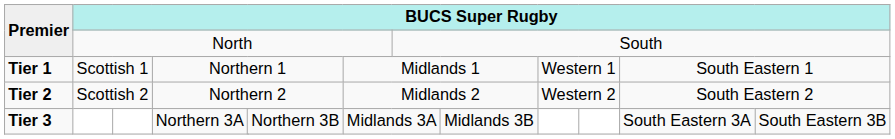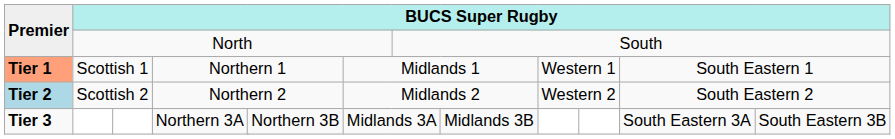(30, 69) no background -> (30, 69) lightsalmon background
(30, 95) no background -> (30, 95) lightblue background
